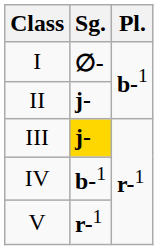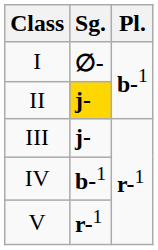(83, 99) no background -> (83, 99) gold background
(83, 137) gold background -> (83, 137) no background
